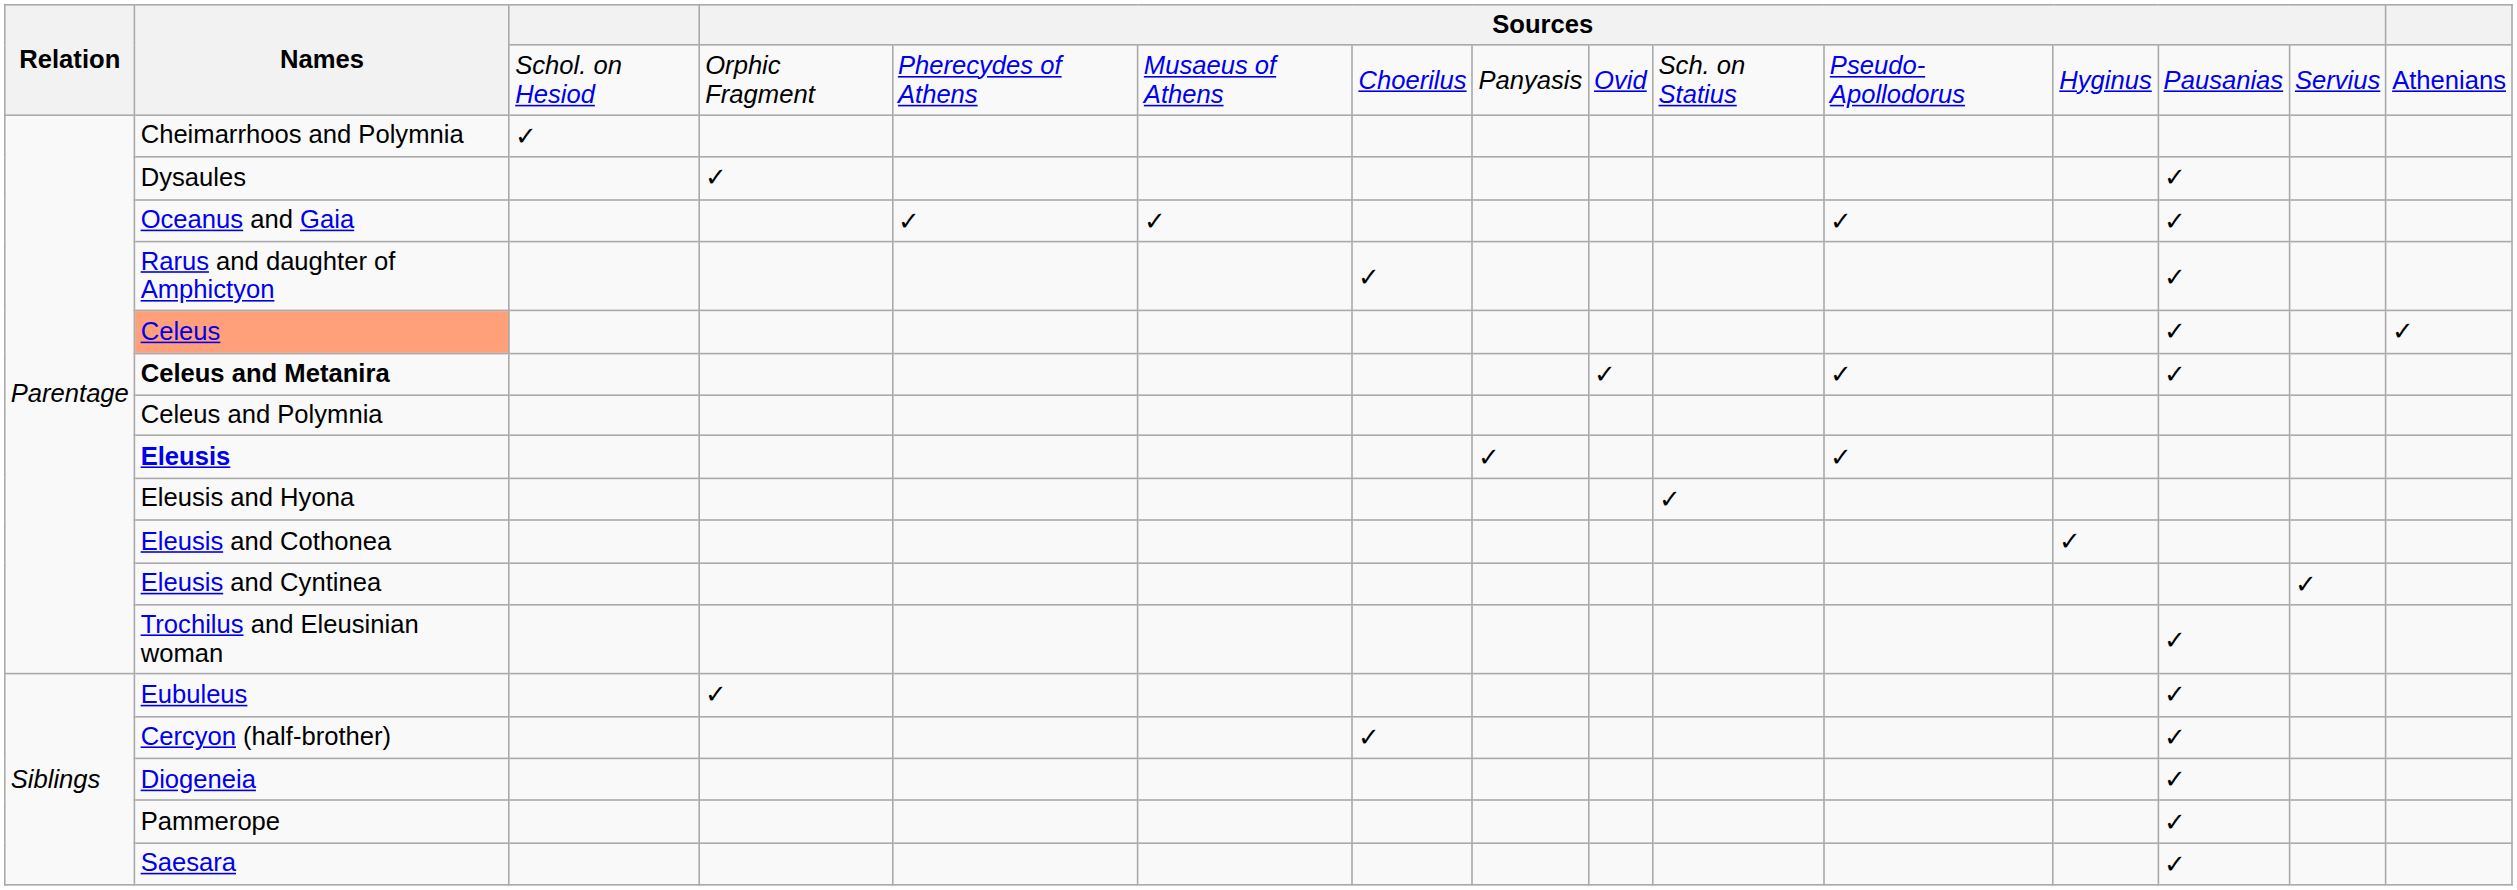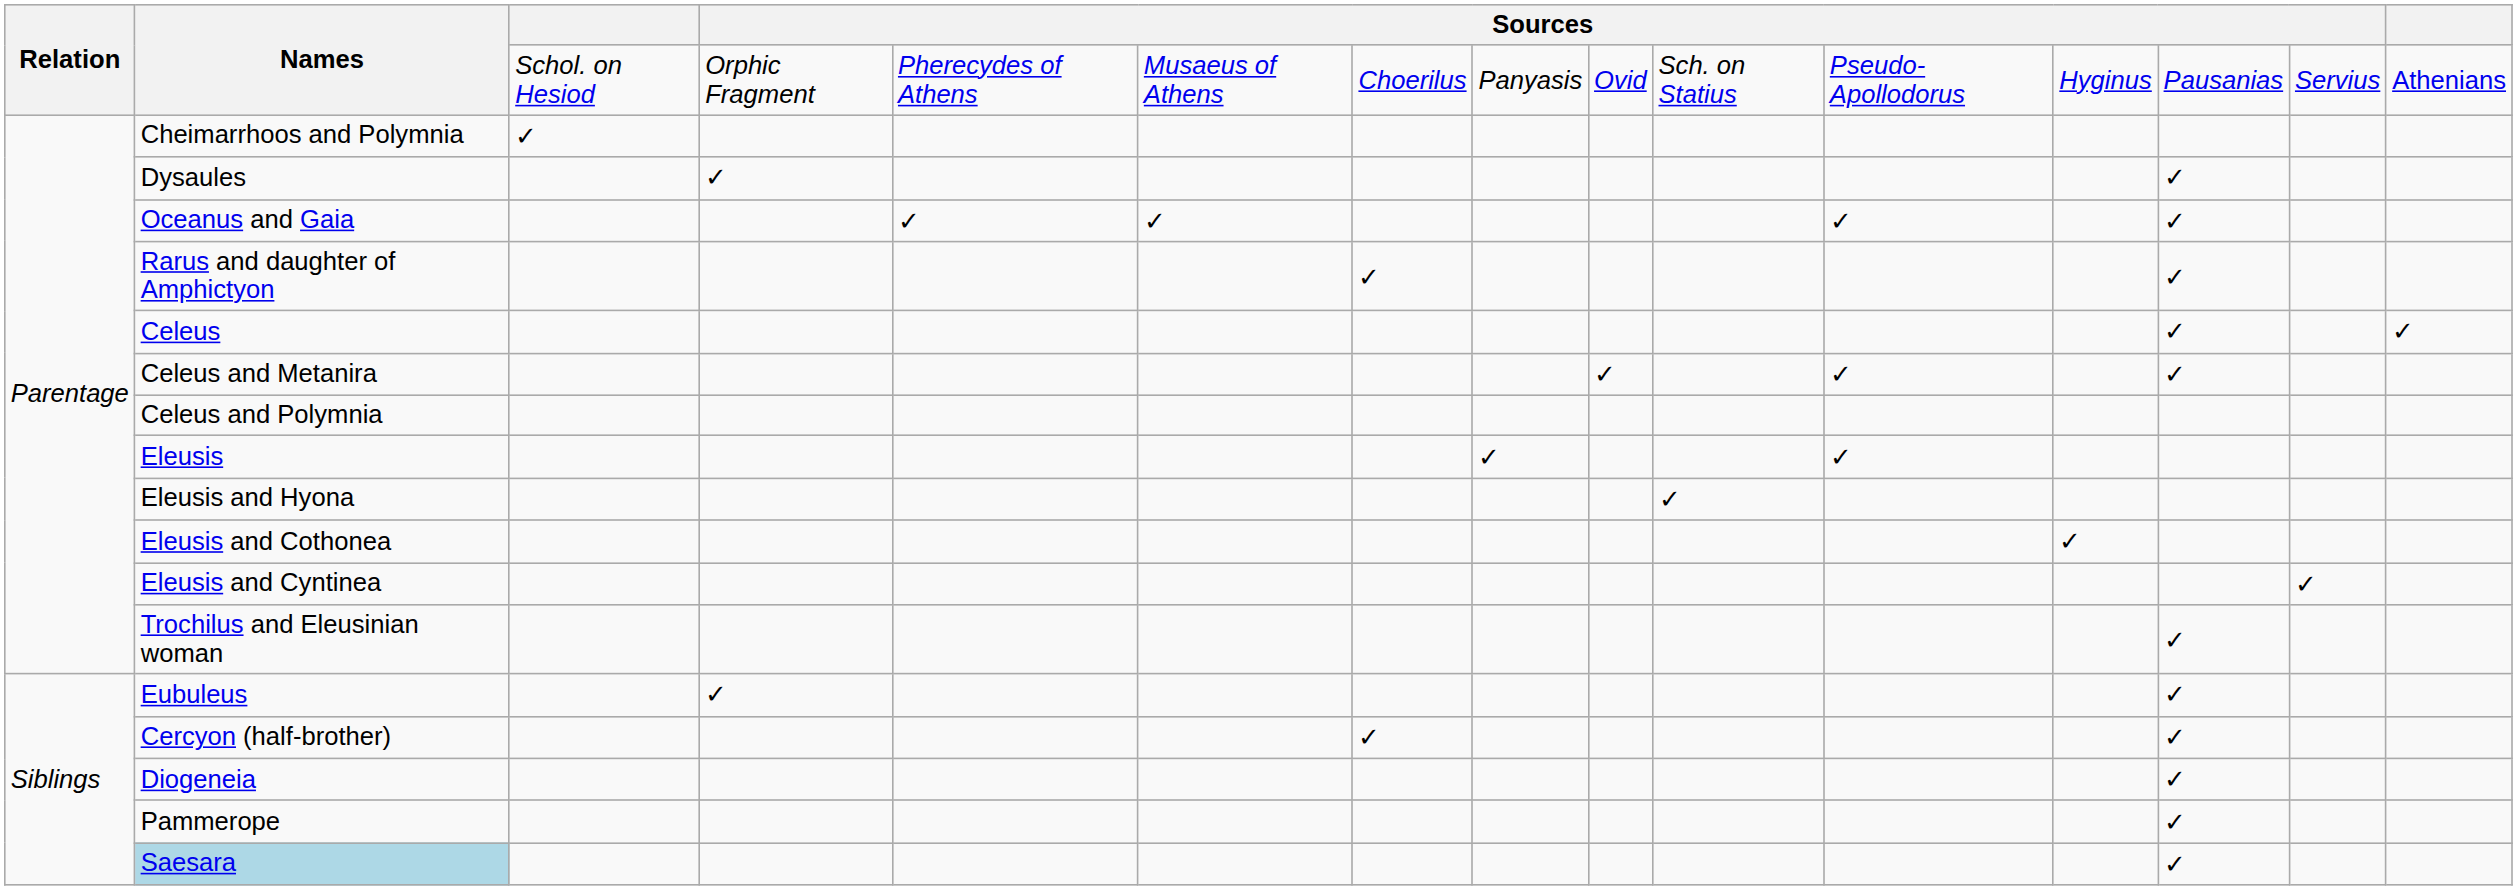(180, 331) lightsalmon background -> (180, 331) no background
(265, 373) bold -> (259, 373) normal
(185, 456) bold -> (182, 456) normal
(188, 863) no background -> (188, 863) lightblue background
